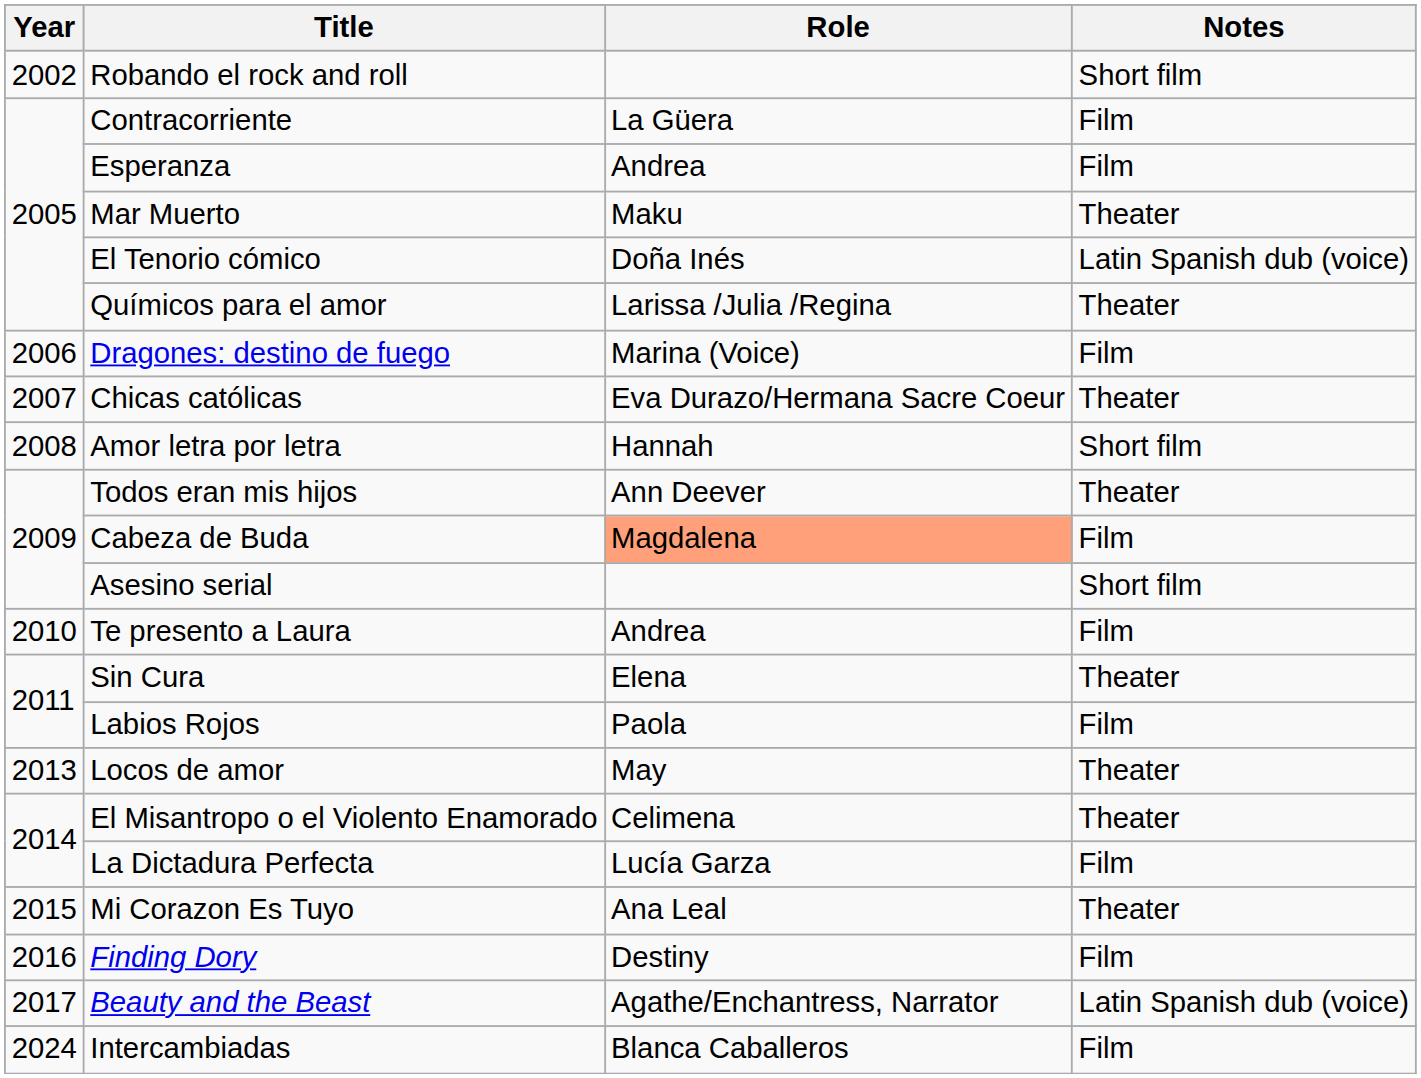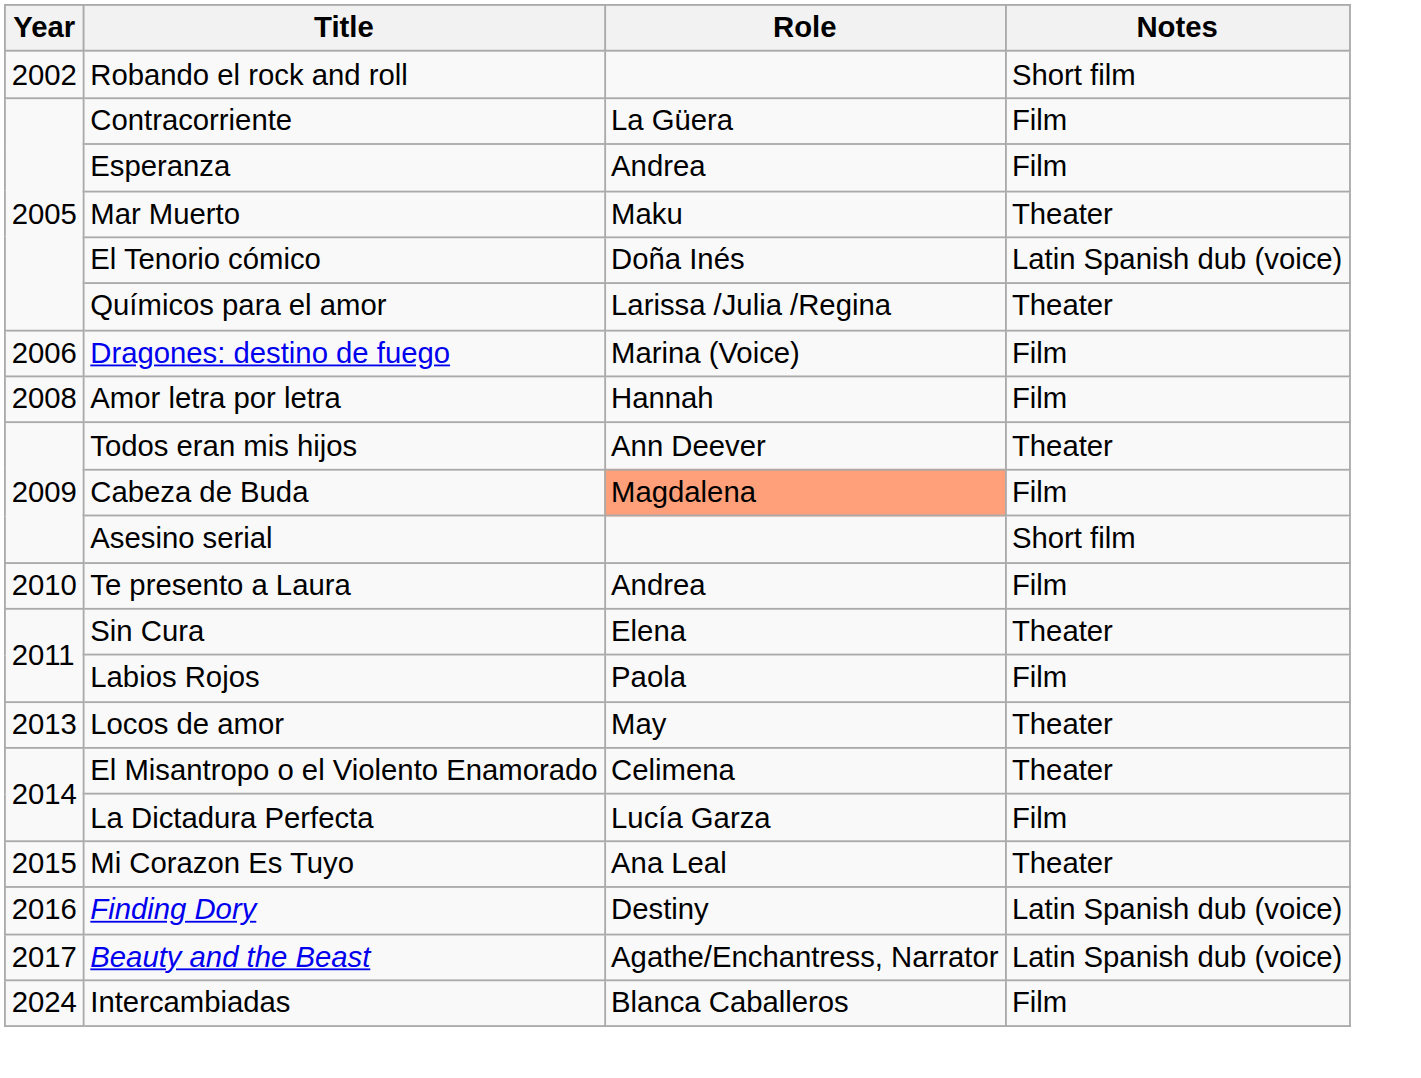- row: (196, 399)
(1140, 445) Short film -> (1040, 399) Film
(1106, 956) Film -> (1177, 910) Latin Spanish dub (voice)
